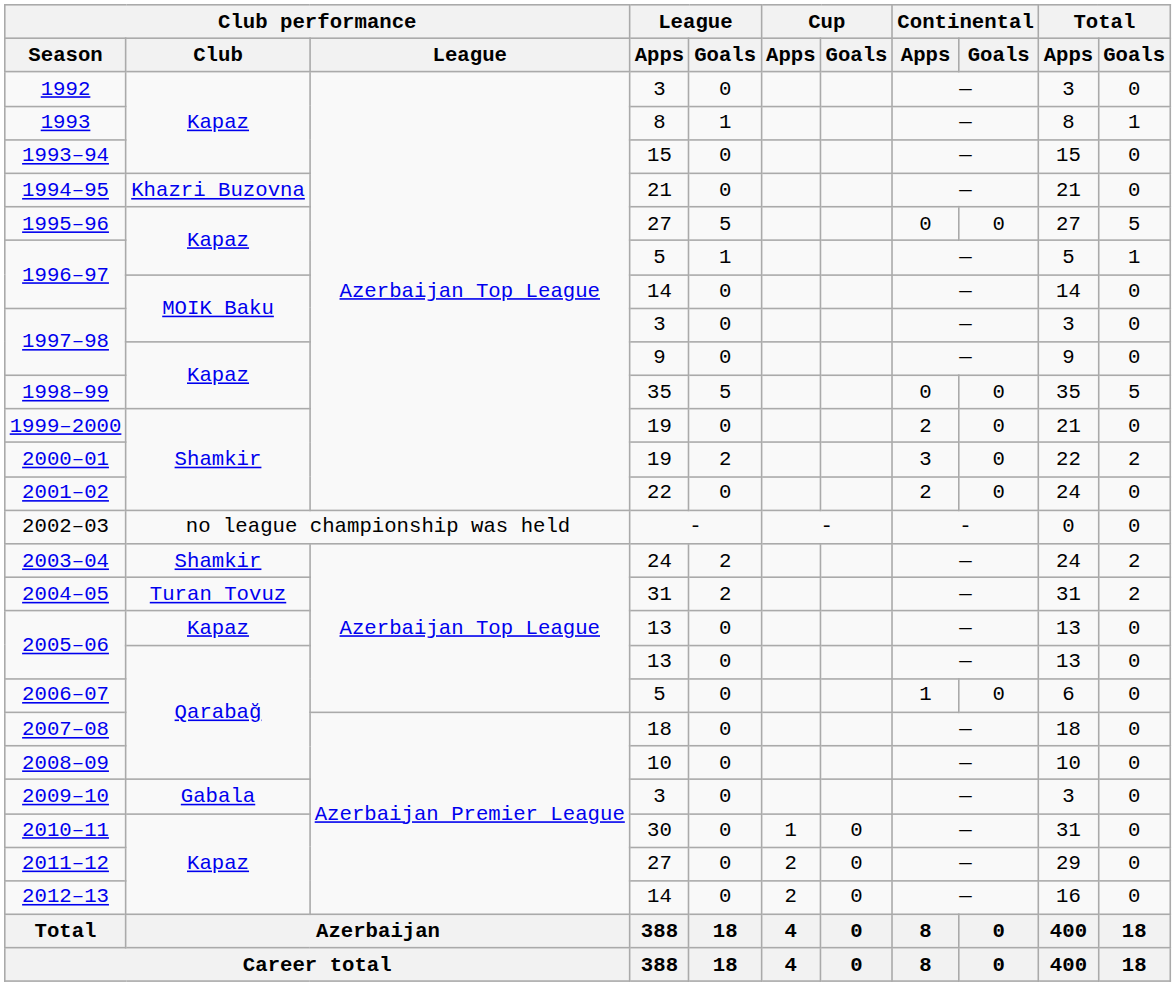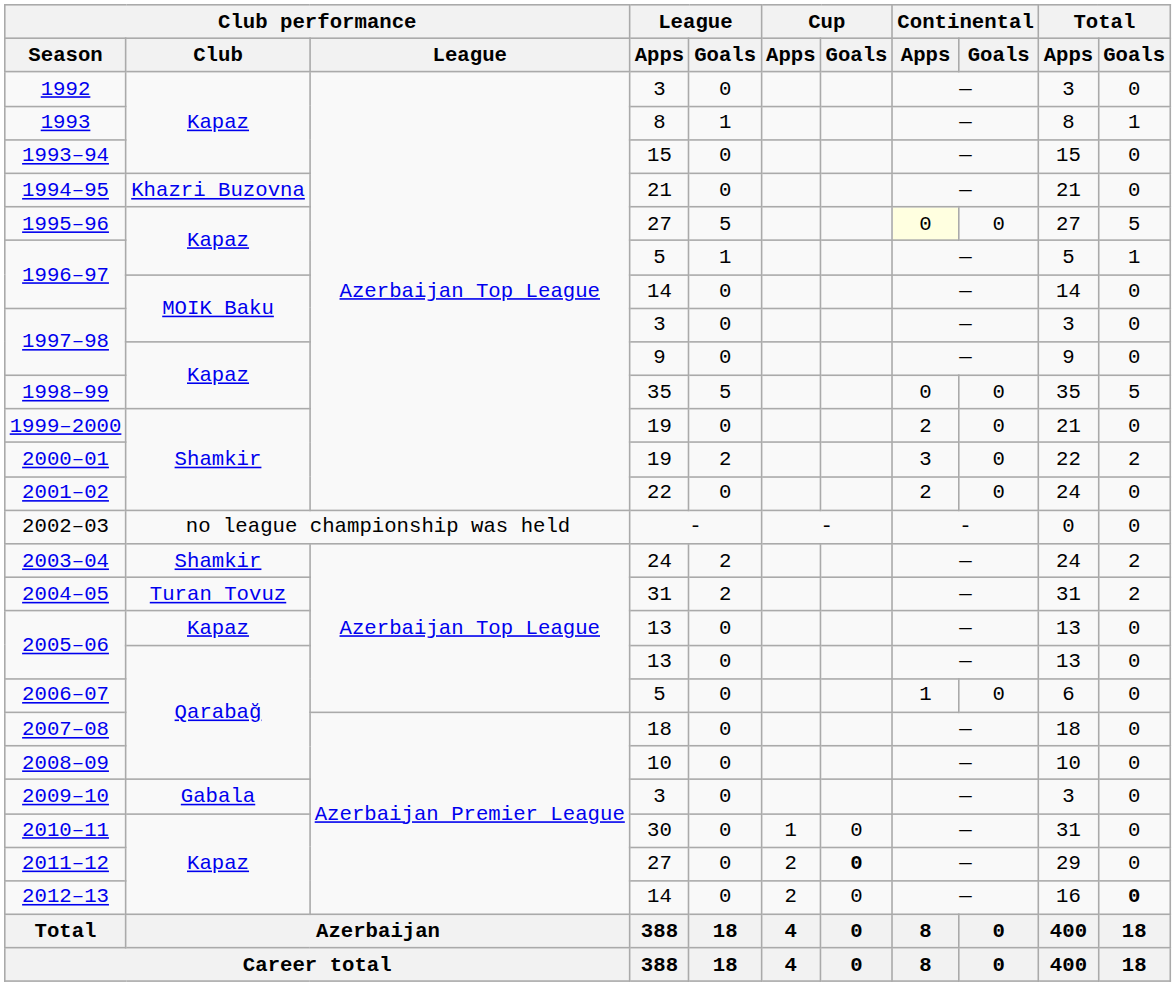(926, 224) no background -> (926, 224) lightyellow background
(856, 864) normal -> (856, 864) bold
(1134, 898) normal -> (1134, 898) bold
